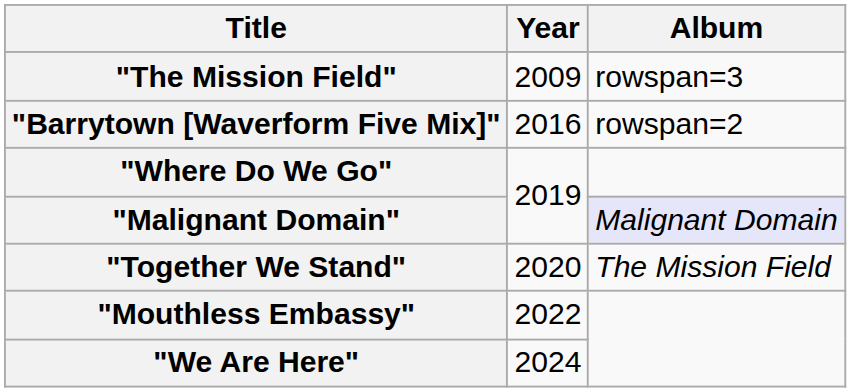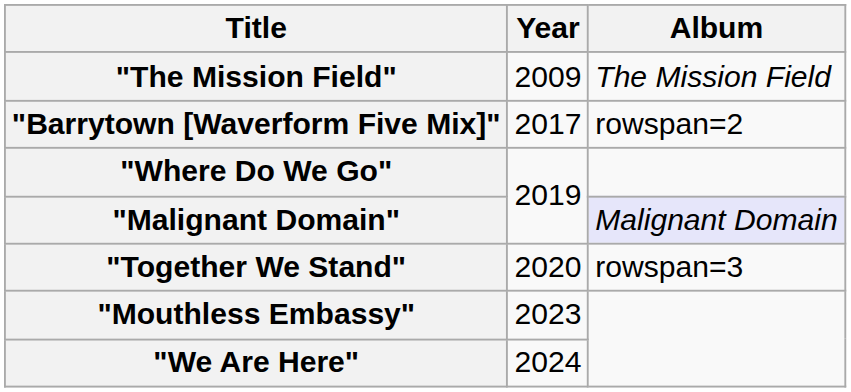(669, 76) rowspan=3 -> (713, 76) The Mission Field
(548, 123) 2016 -> (548, 123) 2017
(713, 266) The Mission Field -> (669, 266) rowspan=3
(548, 314) 2022 -> (548, 314) 2023
